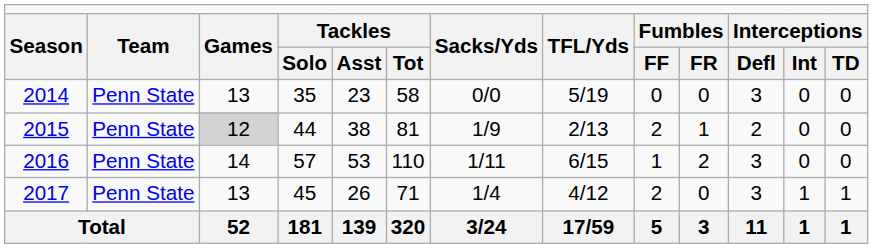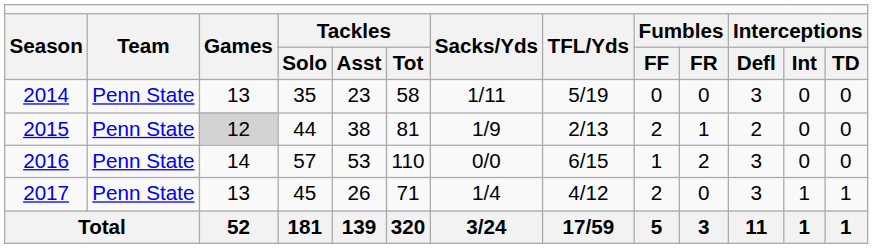(486, 95) 0/0 -> (486, 95) 1/11
(486, 161) 1/11 -> (486, 161) 0/0
